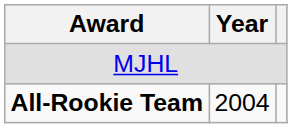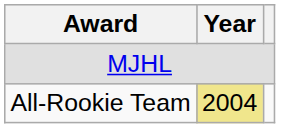(107, 102) bold -> (101, 102) normal
(242, 102) no background -> (230, 102) khaki background
